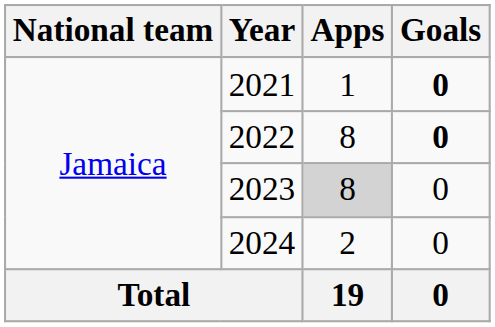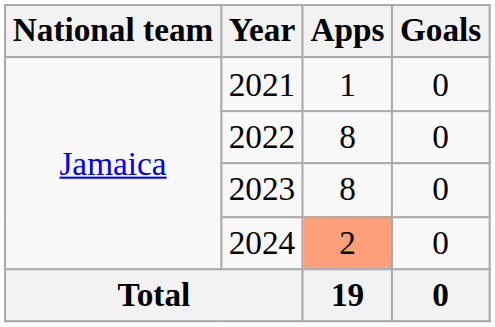(441, 83) bold -> (441, 83) normal
(441, 136) bold -> (441, 136) normal
(348, 189) lightgrey background -> (348, 189) no background
(348, 242) no background -> (348, 242) lightsalmon background
